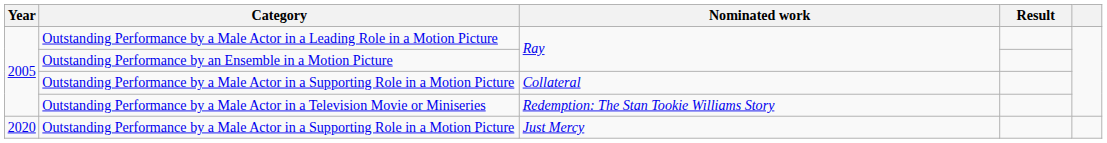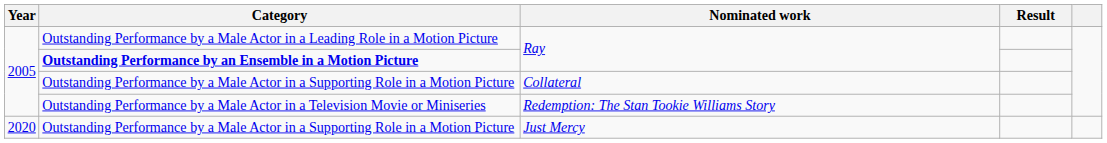(218, 60) normal -> (230, 60) bold
